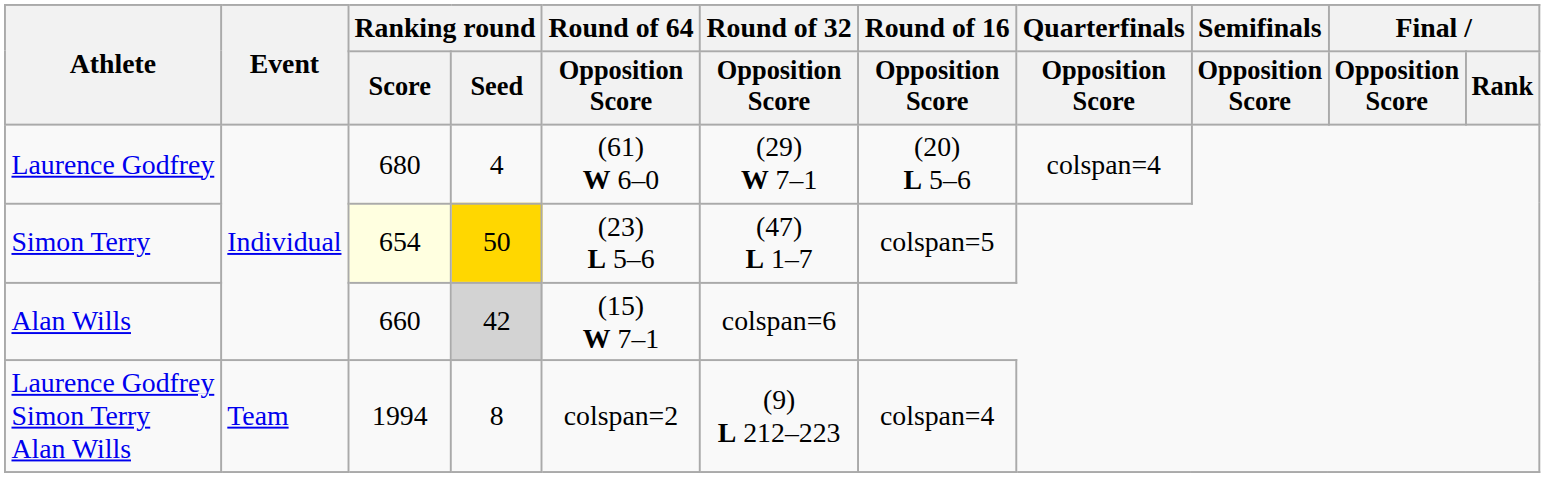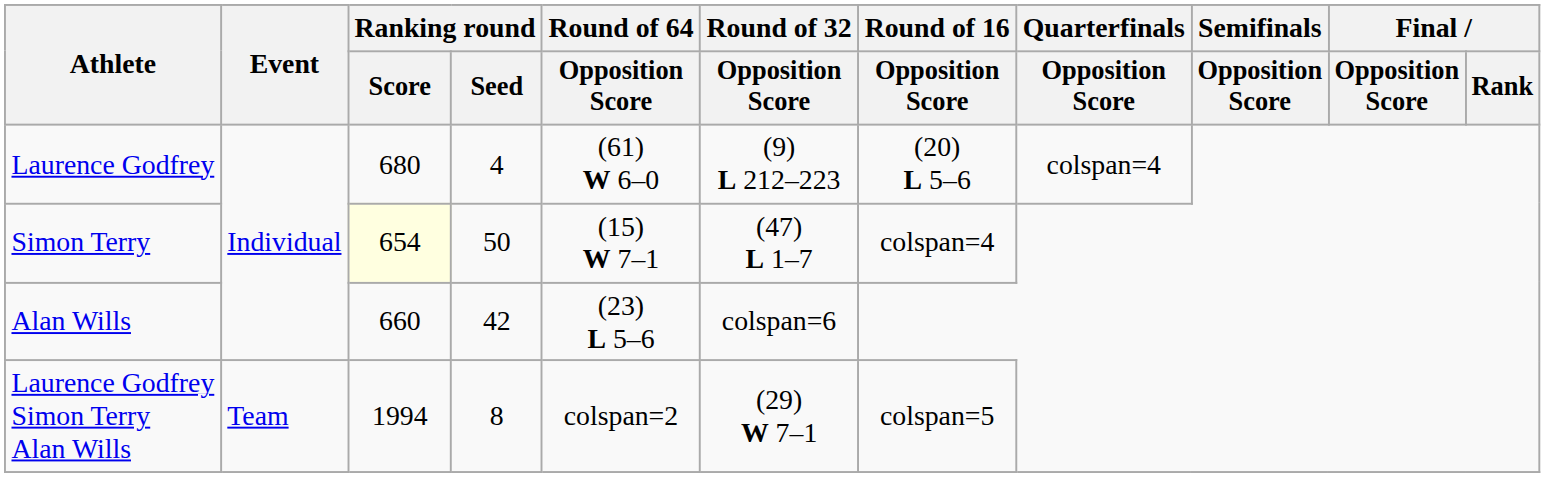(779, 164) (29) W 7–1 -> (779, 164) (9) L 212–223
(497, 242) gold background -> (497, 242) no background
(621, 242) (23) L 5–6 -> (621, 242) (15) W 7–1
(937, 242) colspan=5 -> (937, 242) colspan=4
(497, 321) lightgrey background -> (497, 321) no background
(621, 321) (15) W 7–1 -> (621, 321) (23) L 5–6
(779, 416) (9) L 212–223 -> (779, 416) (29) W 7–1
(937, 416) colspan=4 -> (937, 416) colspan=5
